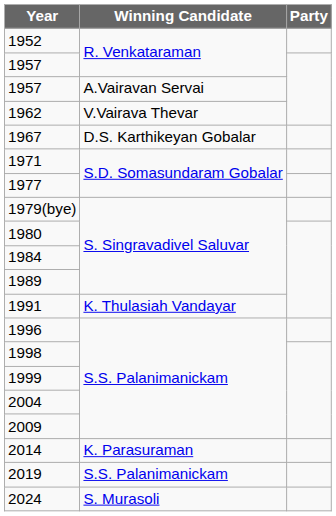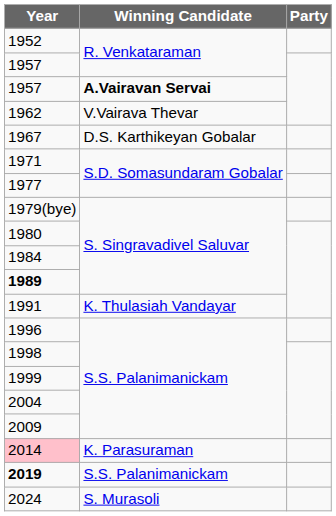(144, 88) normal -> (147, 88) bold
(25, 281) normal -> (25, 281) bold
(25, 450) no background -> (25, 450) pink background
(25, 474) normal -> (25, 474) bold
